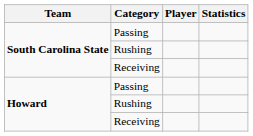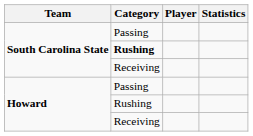(133, 49) normal -> (134, 49) bold
